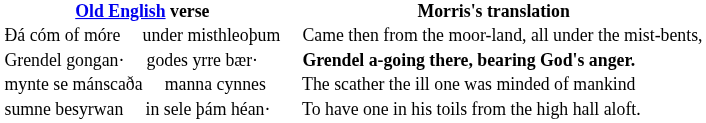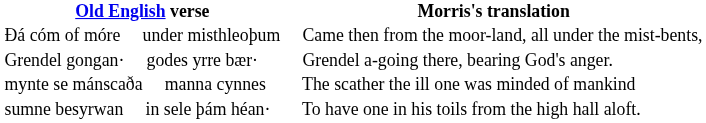(460, 60) bold -> (449, 60) normal
